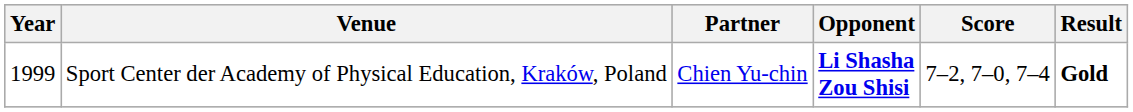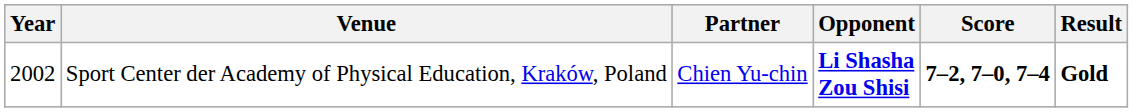(33, 74) 1999 -> (33, 74) 2002
(988, 74) normal -> (988, 74) bold
